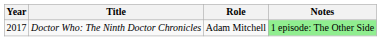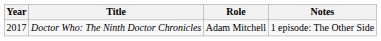(322, 28) lightgreen background -> (322, 28) no background
